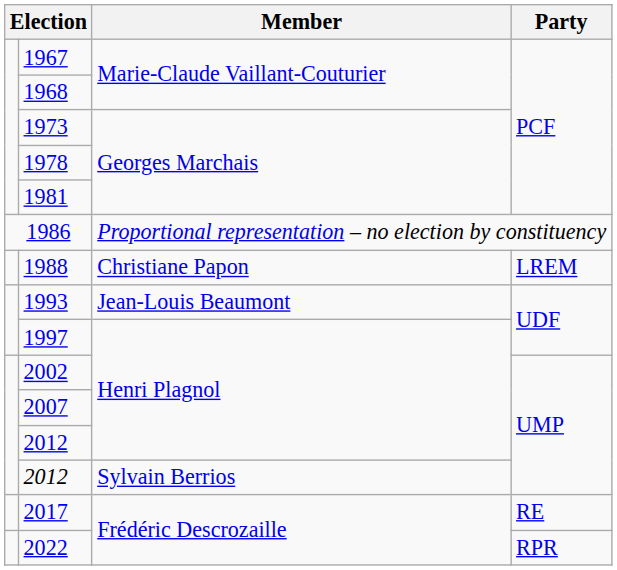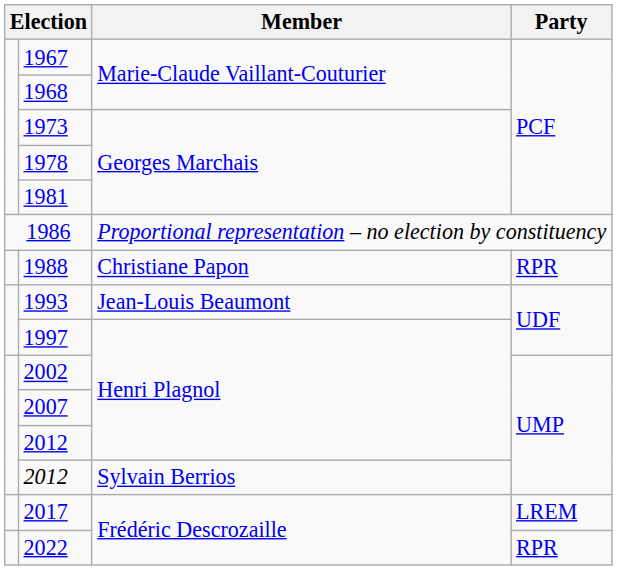(547, 267) LREM -> (537, 267) RPR
(530, 512) RE -> (547, 512) LREM
